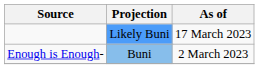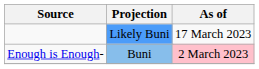(213, 53) no background -> (213, 53) pink background
